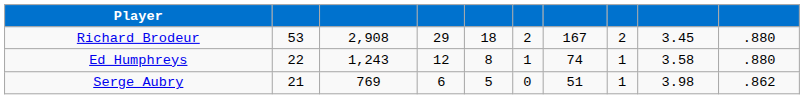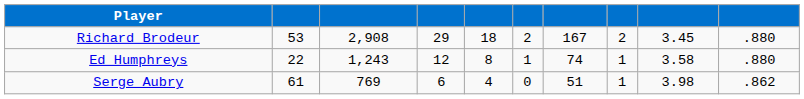(296, 82) 21 -> (296, 82) 61
(489, 82) 5 -> (489, 82) 4
